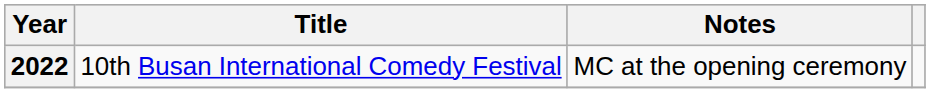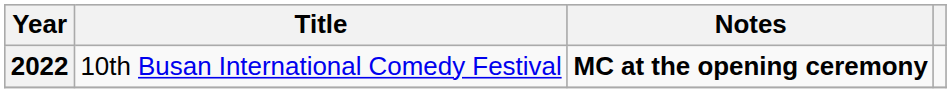(740, 66) normal -> (751, 66) bold
